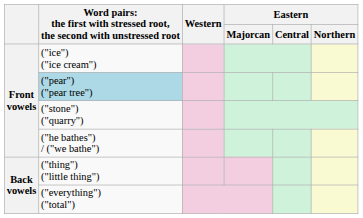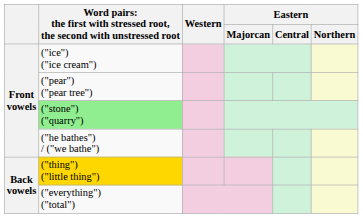(67, 86) lightblue background -> (67, 86) no background
(62, 114) no background -> (62, 114) lightgreen background
(70, 171) no background -> (70, 171) gold background
